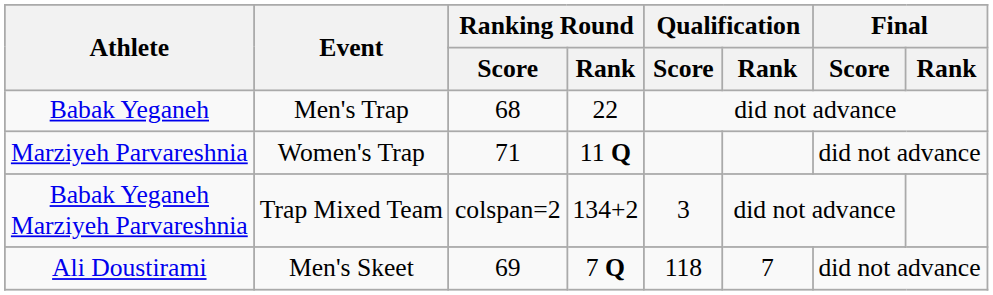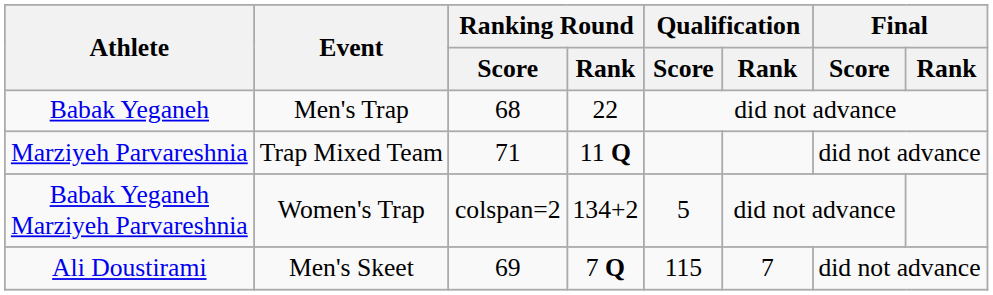(351, 152) Women's Trap -> (351, 152) Trap Mixed Team
(351, 210) Trap Mixed Team -> (351, 210) Women's Trap
(683, 210) 3 -> (683, 210) 5
(683, 267) 118 -> (683, 267) 115
